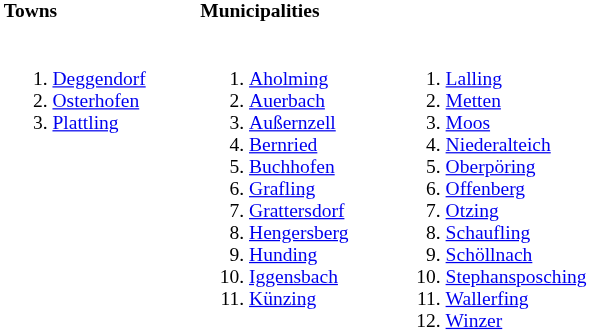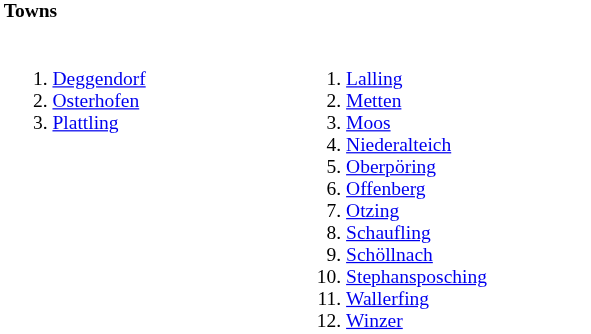- column: (260, 10)
